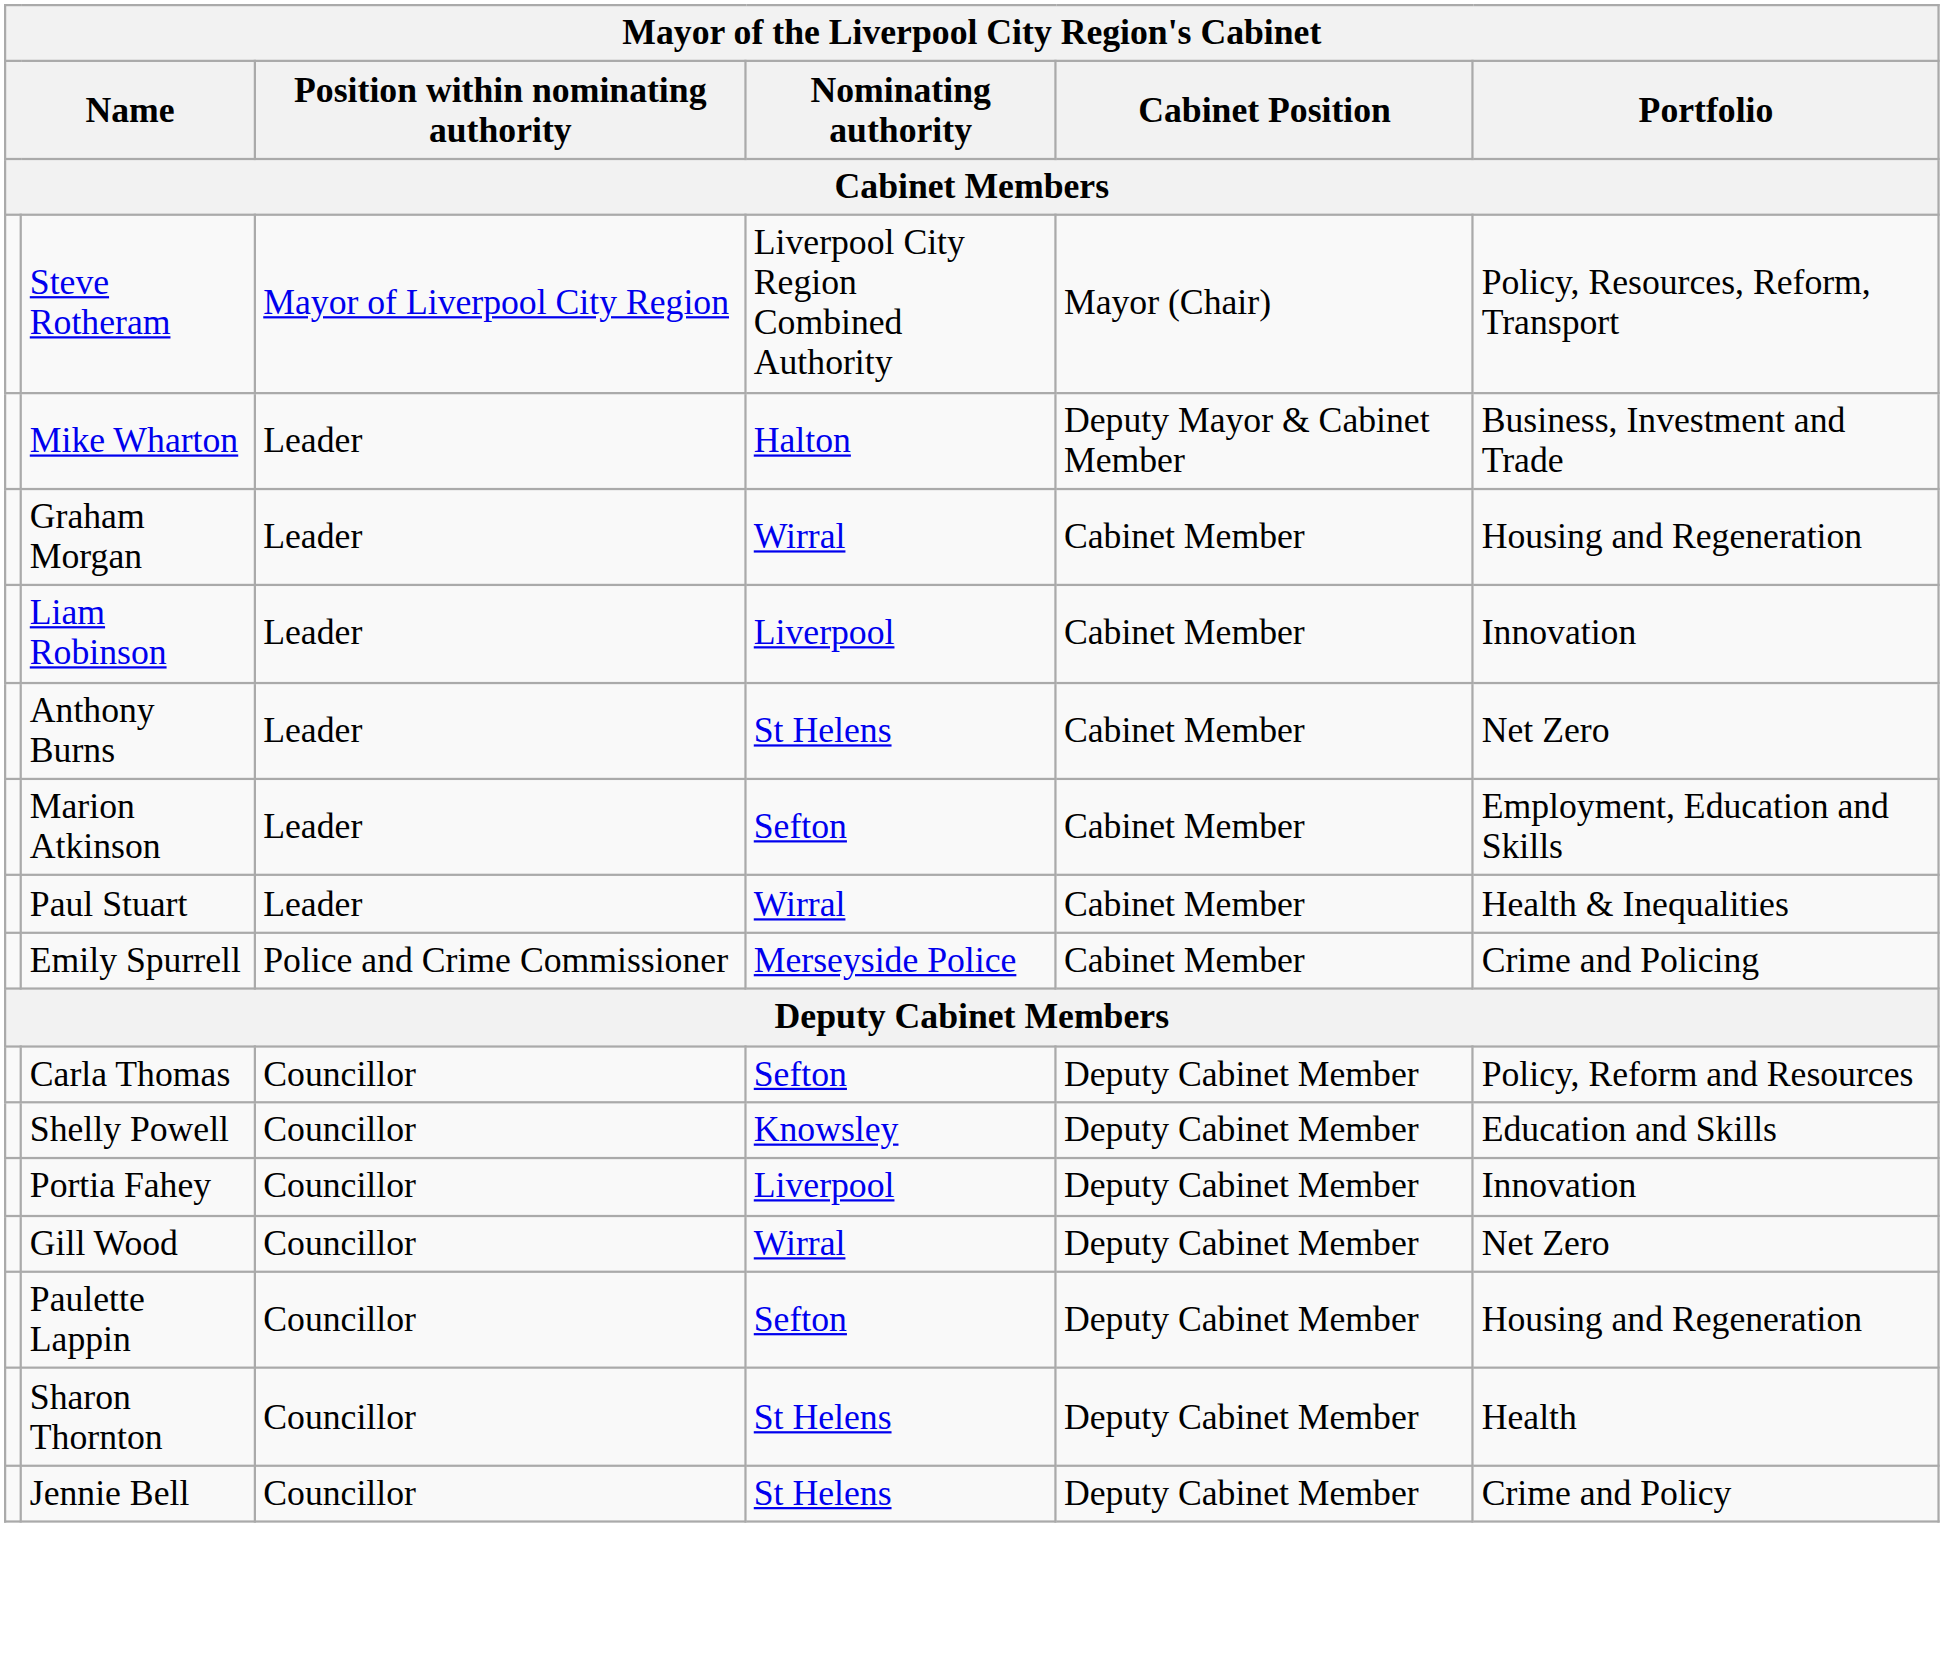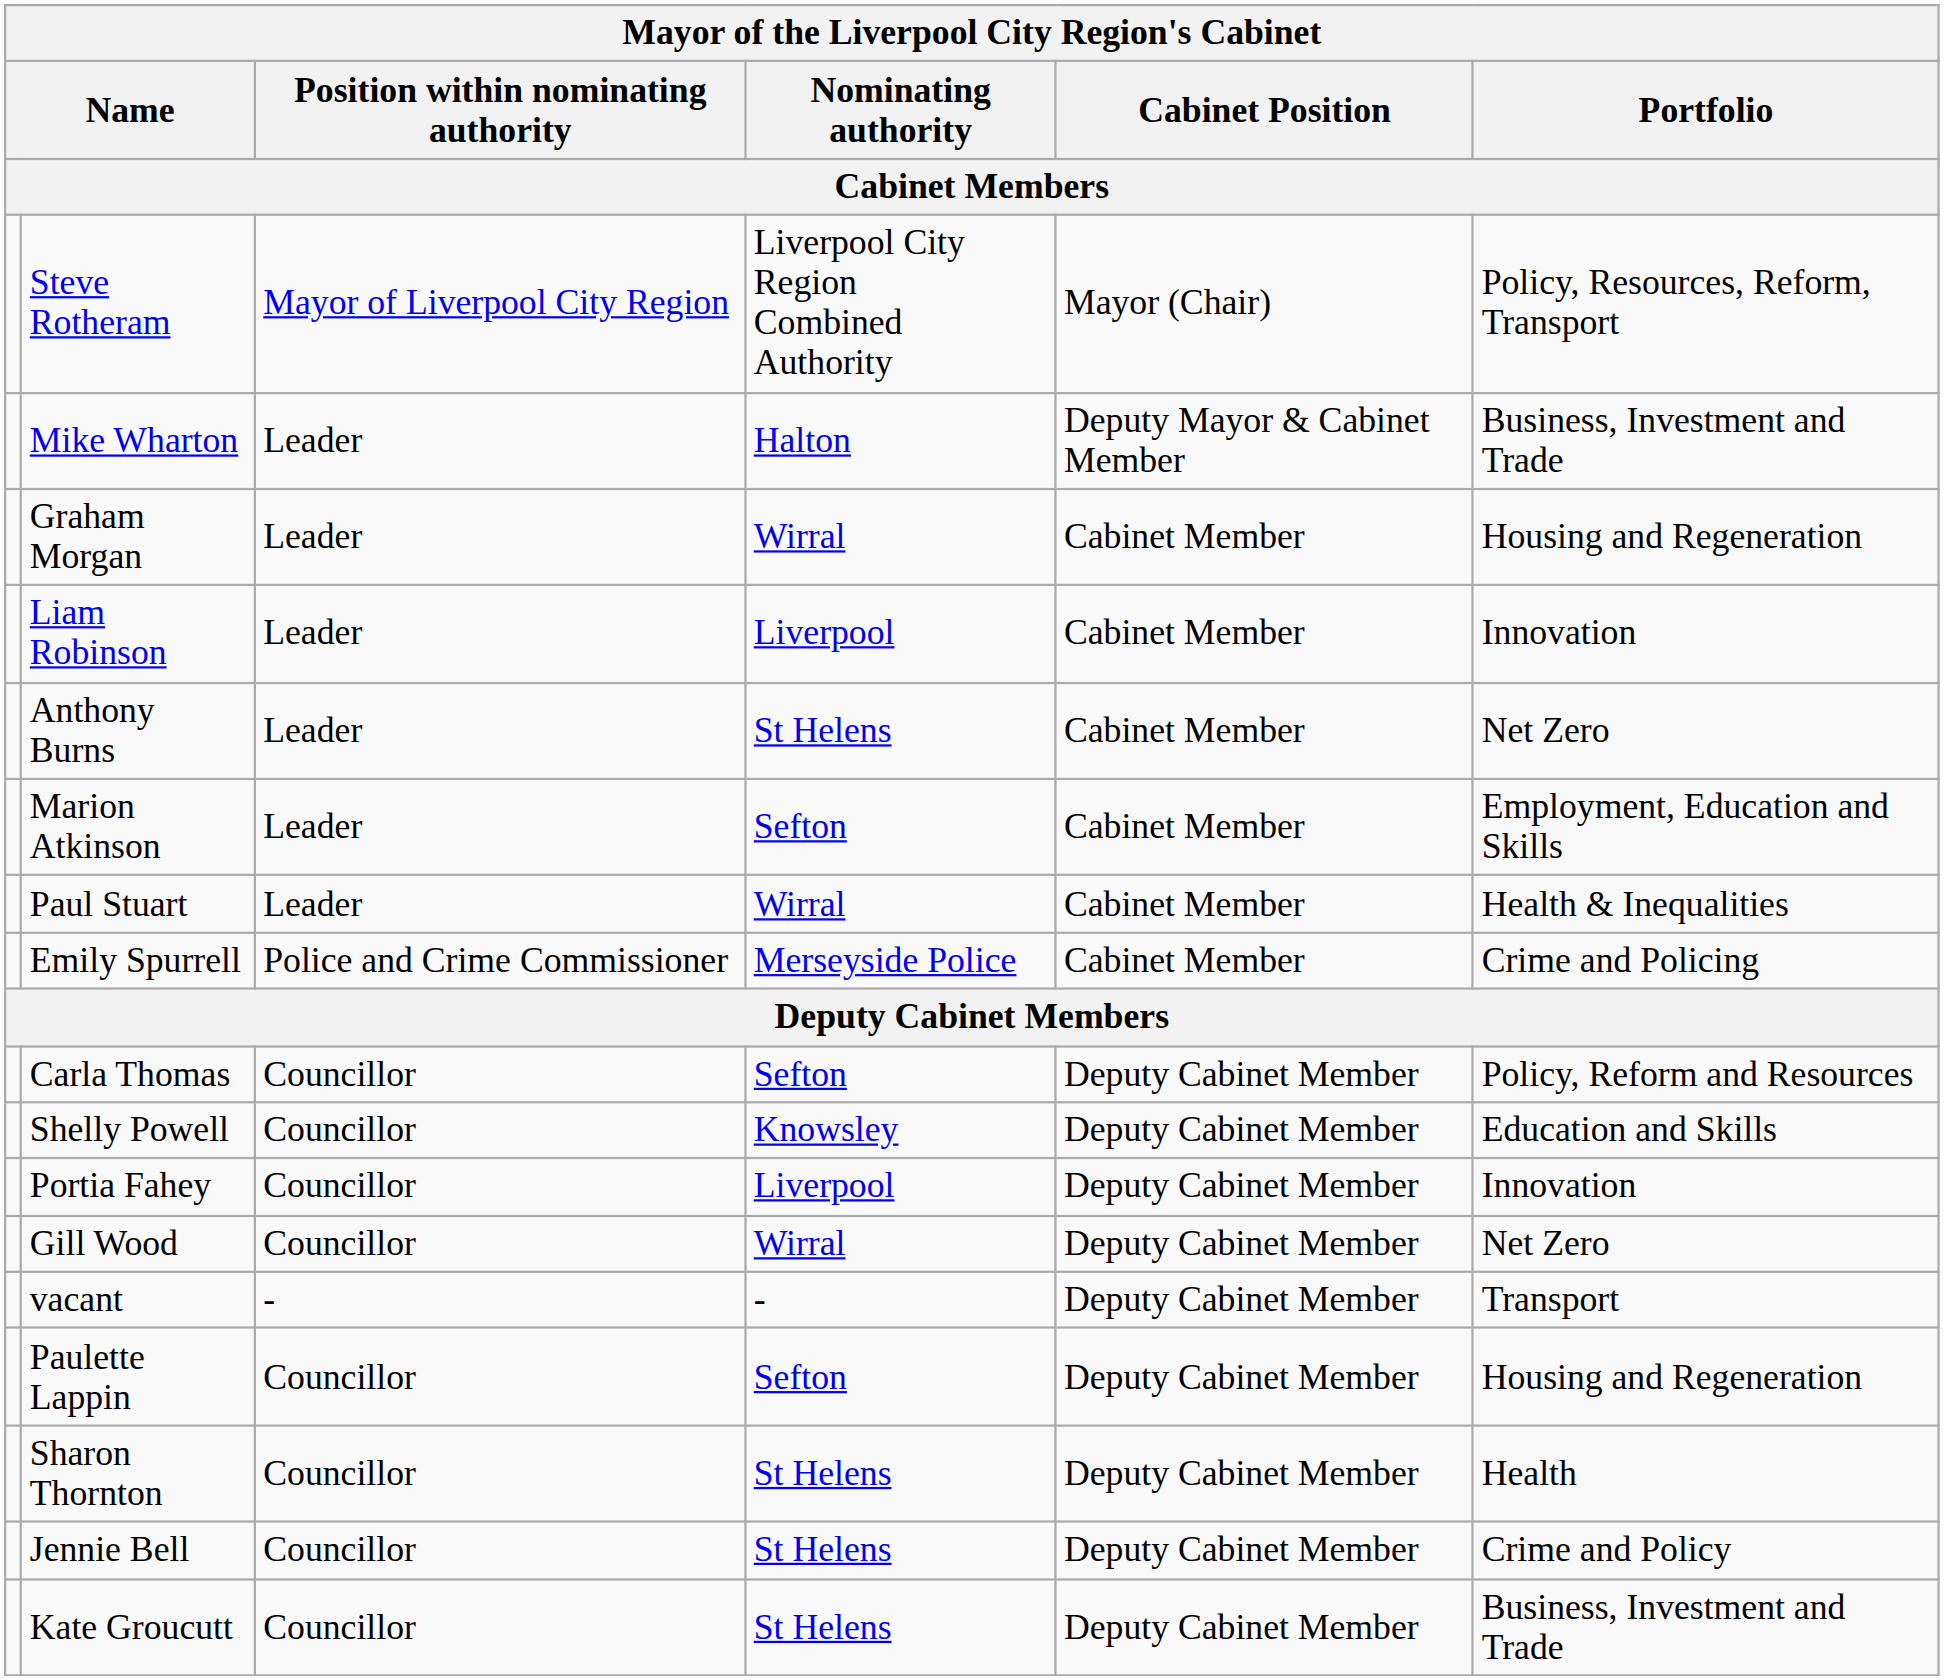+ row: (76, 1299)
+ row: (131, 1626)
